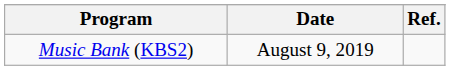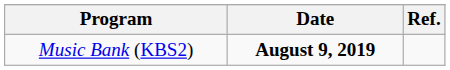(315, 49) normal -> (315, 49) bold
